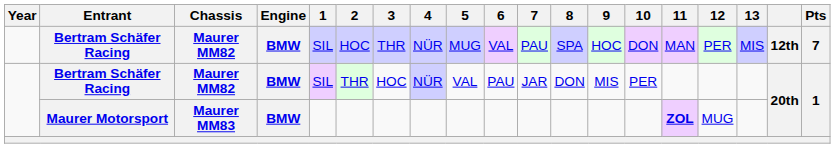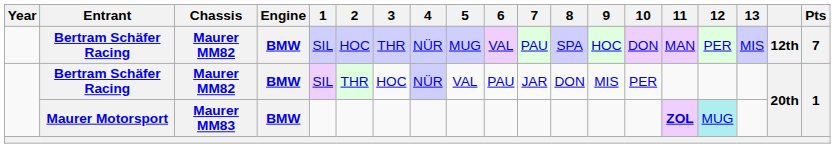(718, 119) no background -> (718, 119) paleturquoise background
